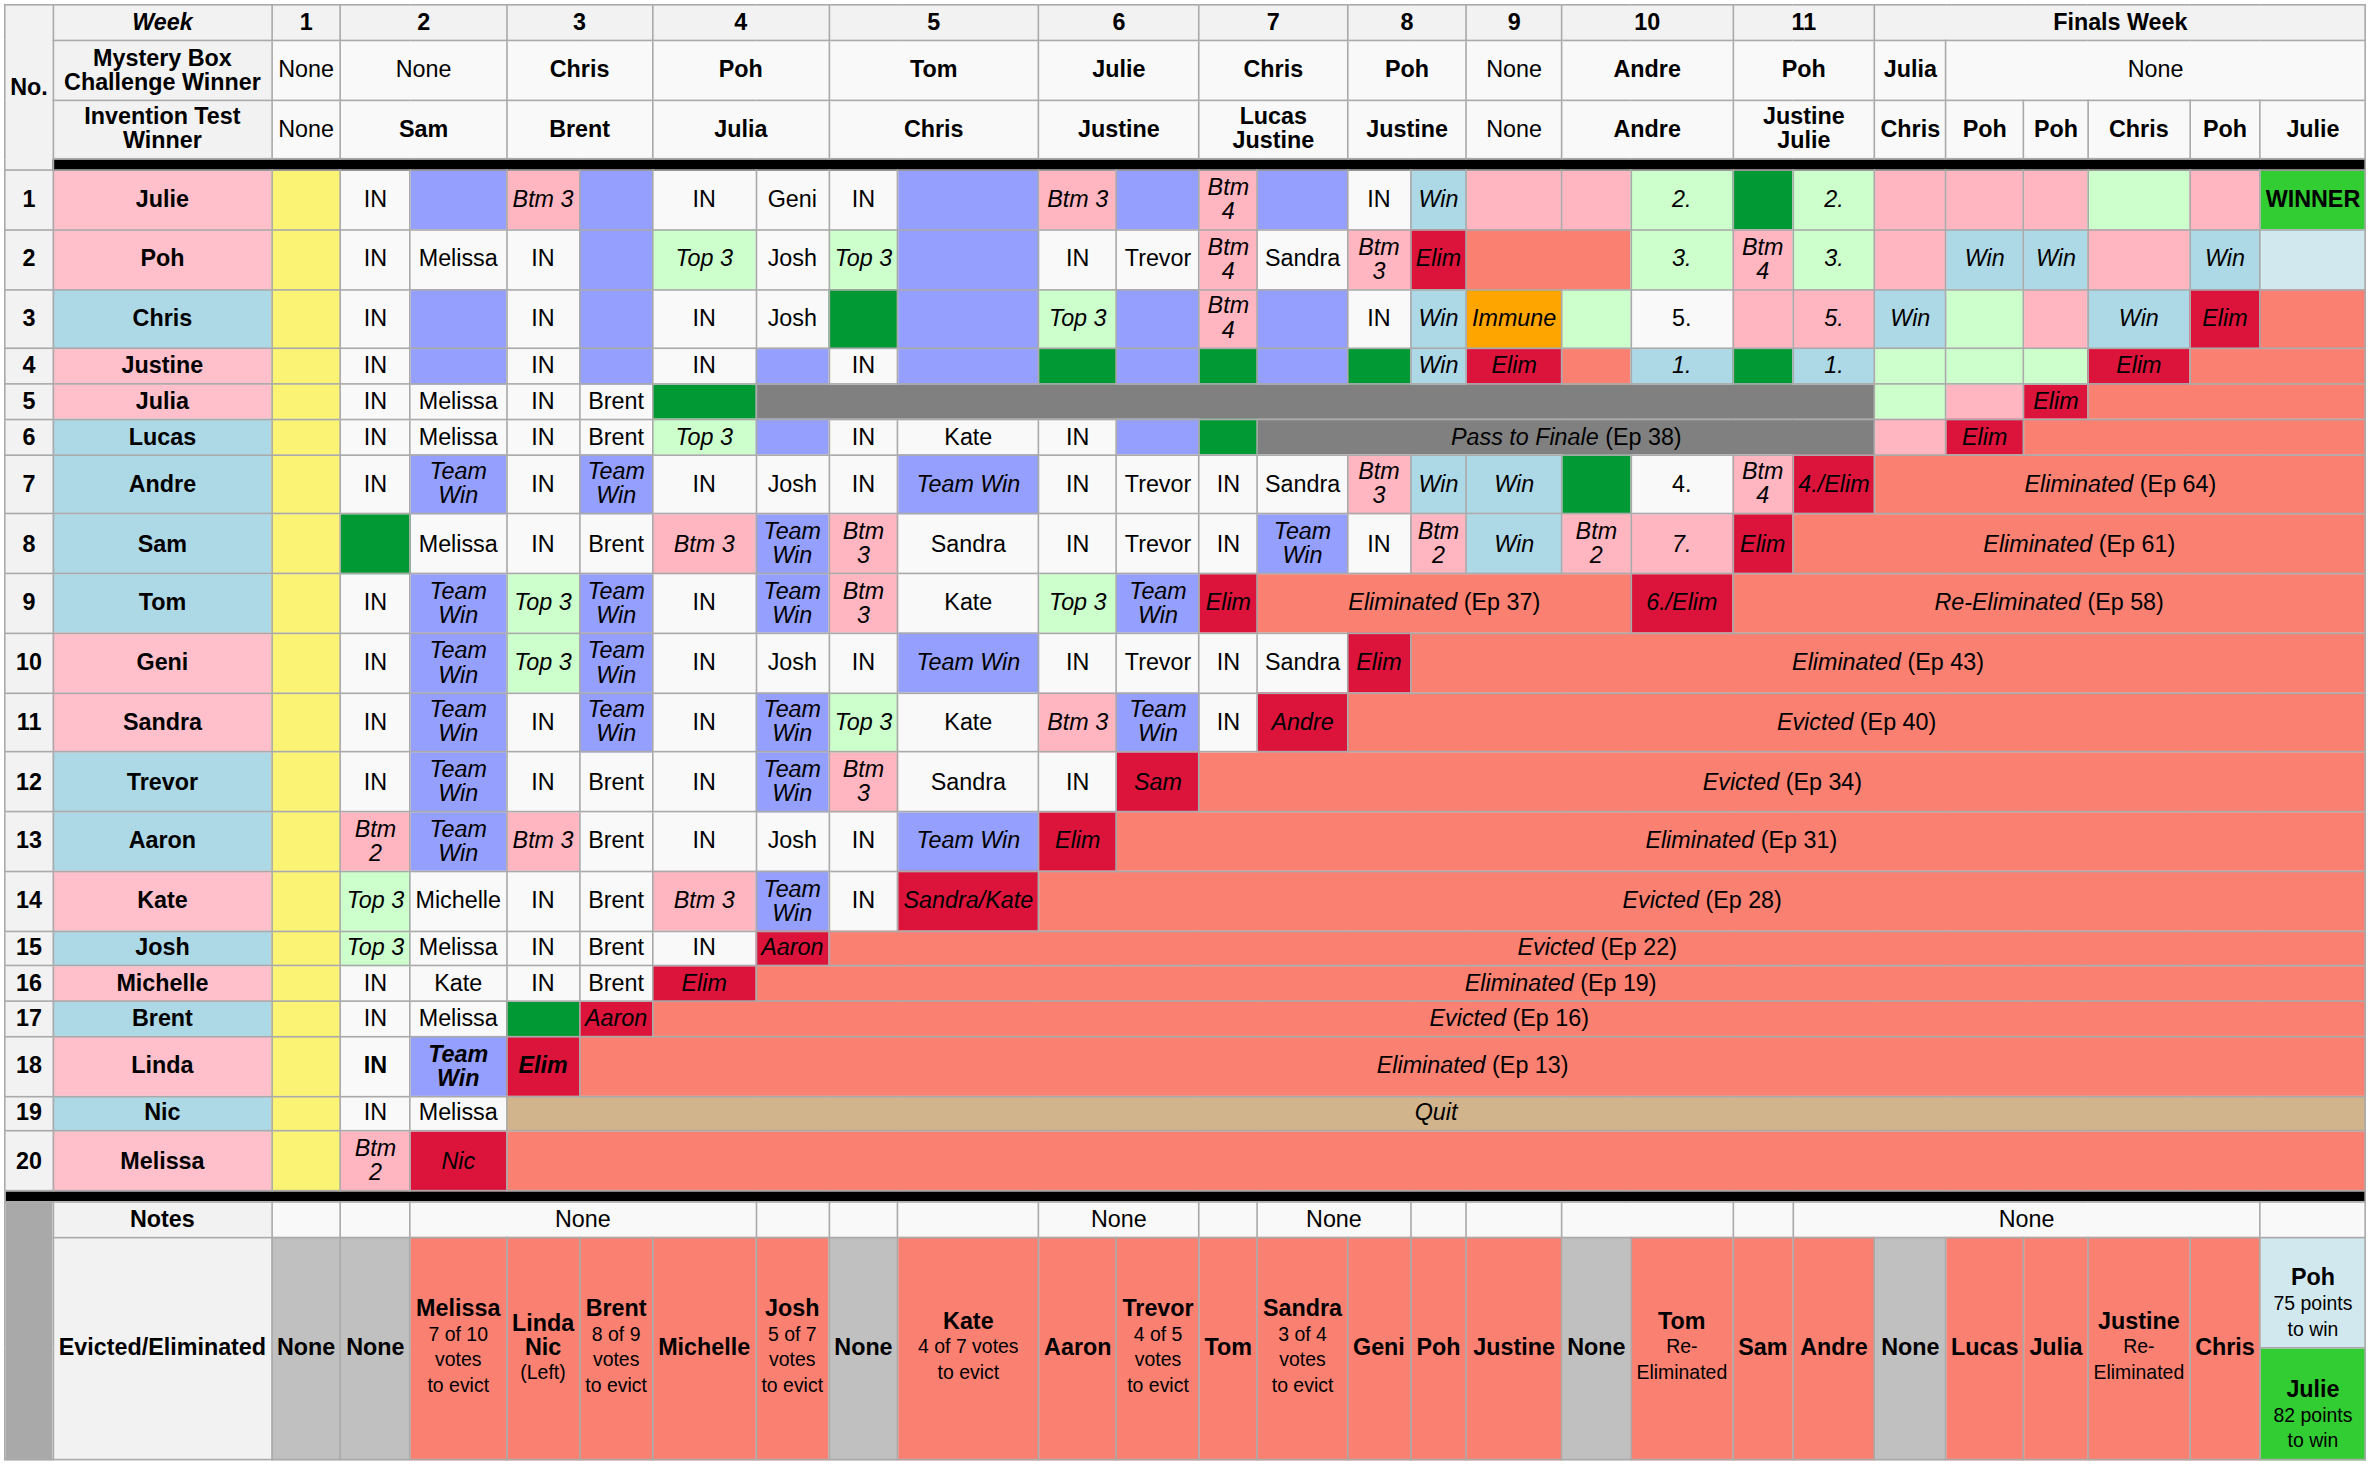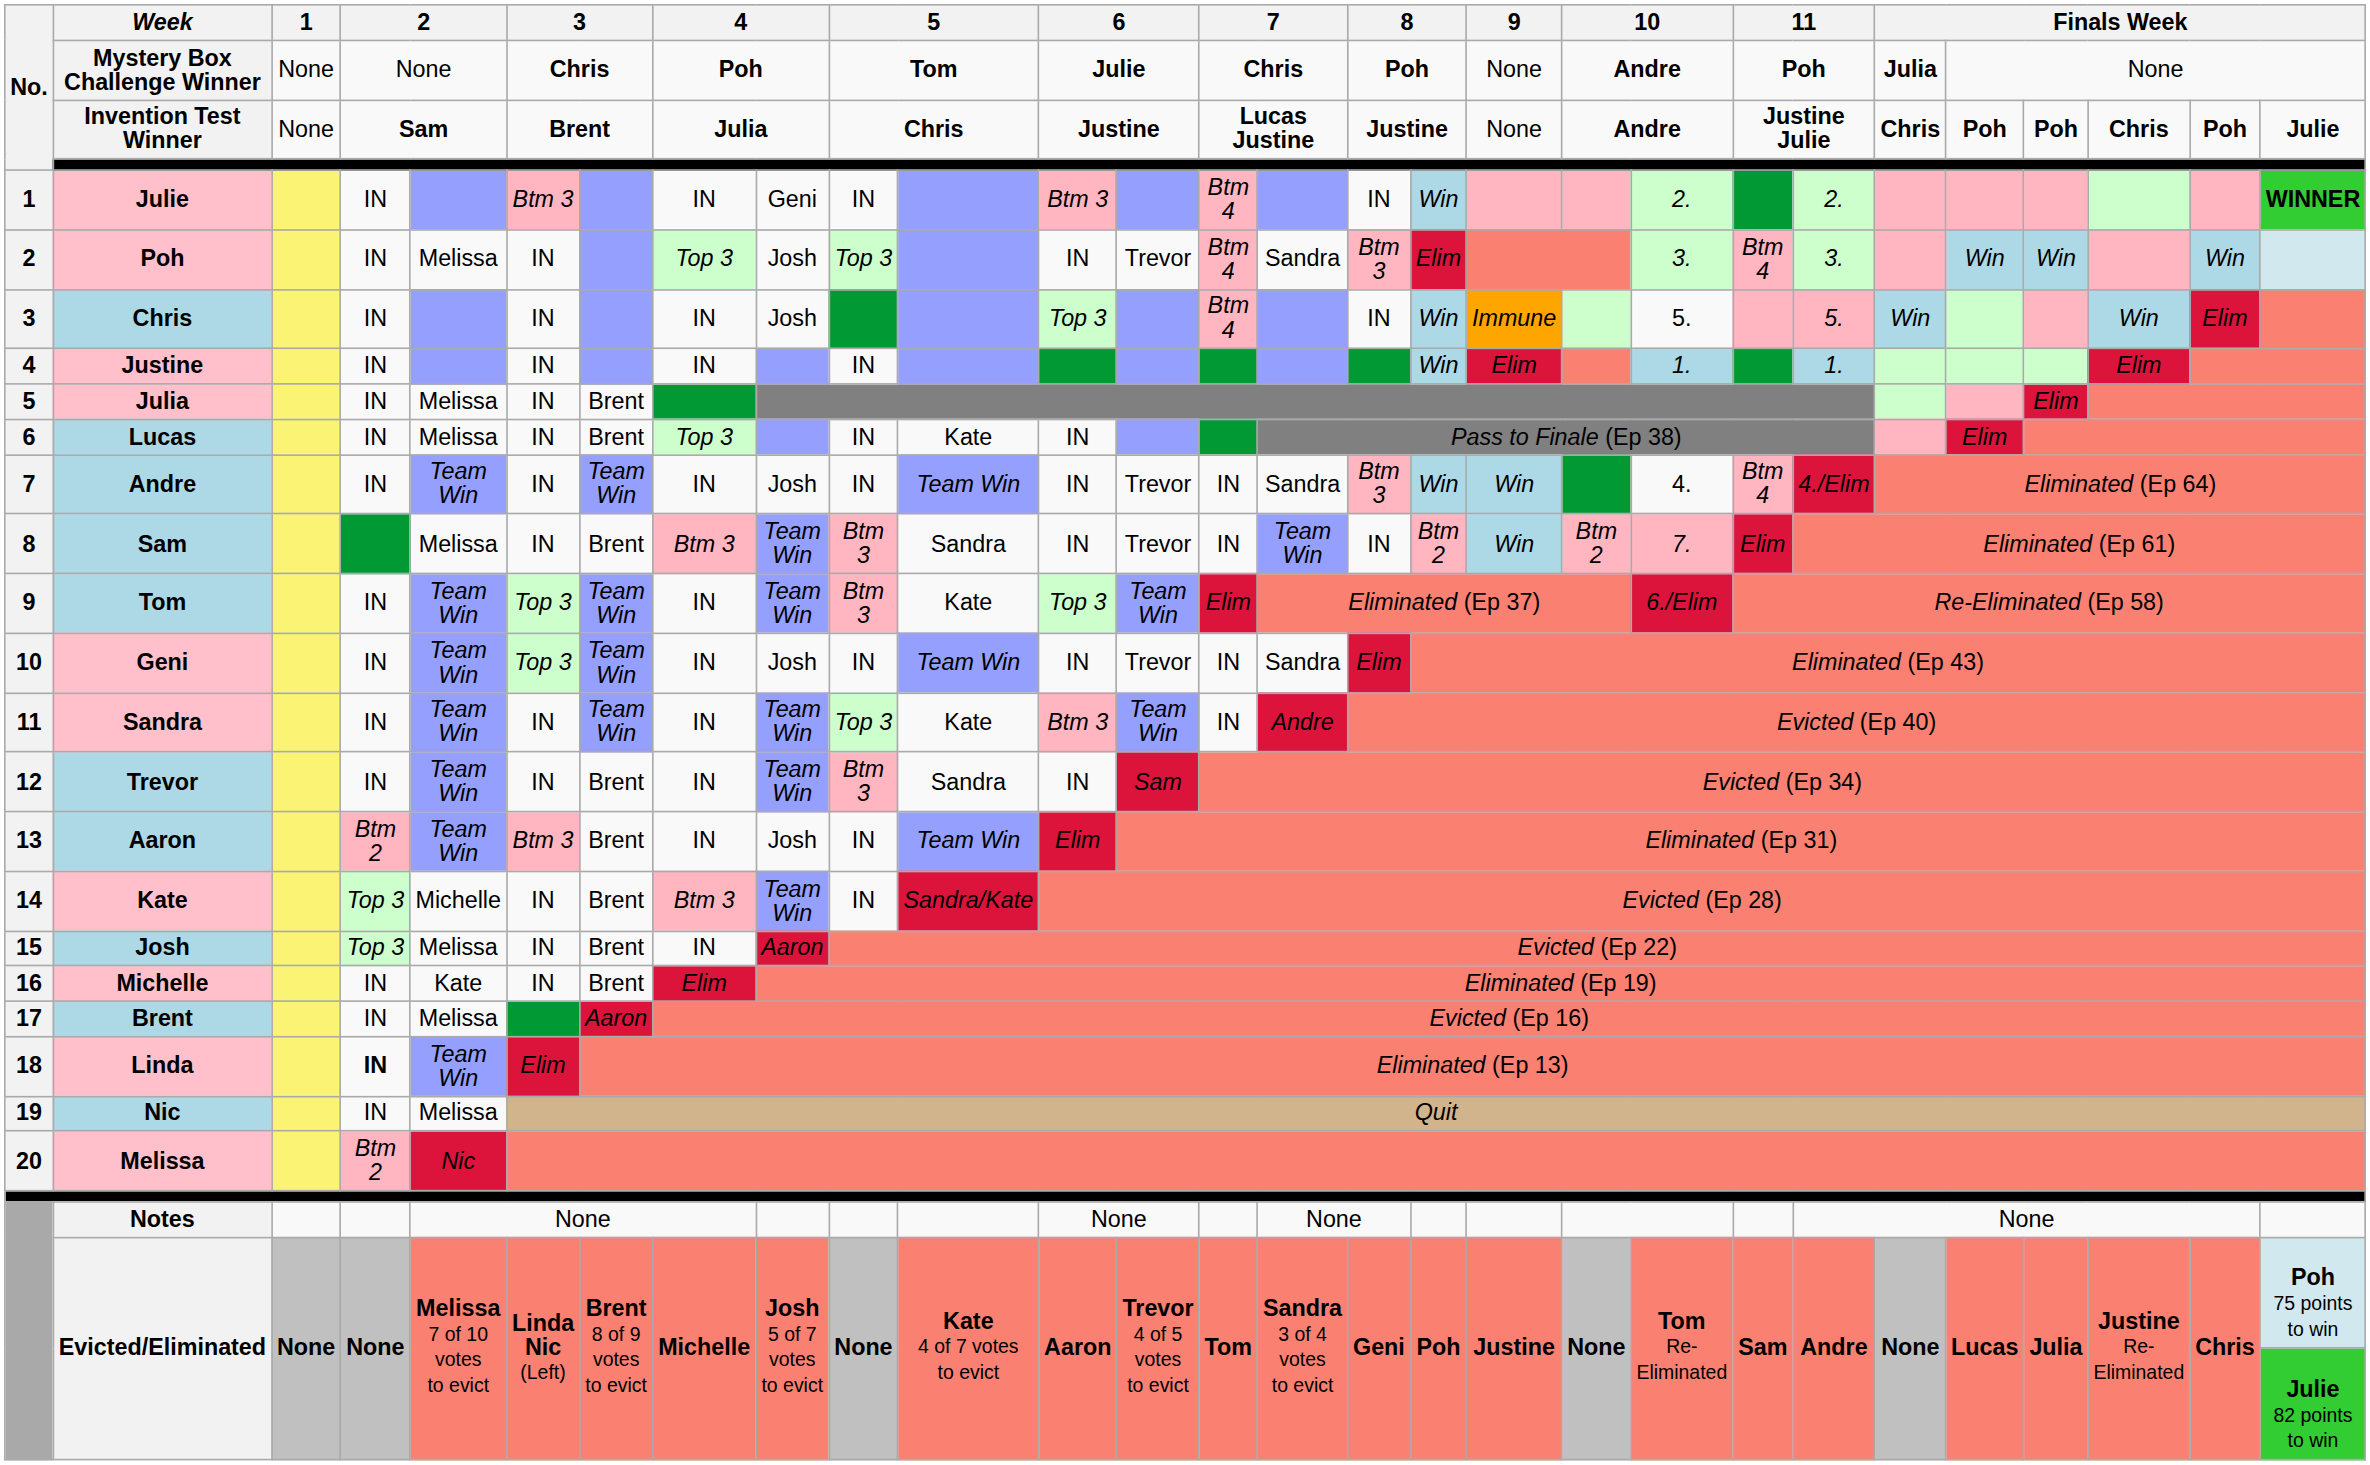(458, 1066) bold -> (458, 1066) normal
(543, 1066) bold -> (543, 1066) normal
